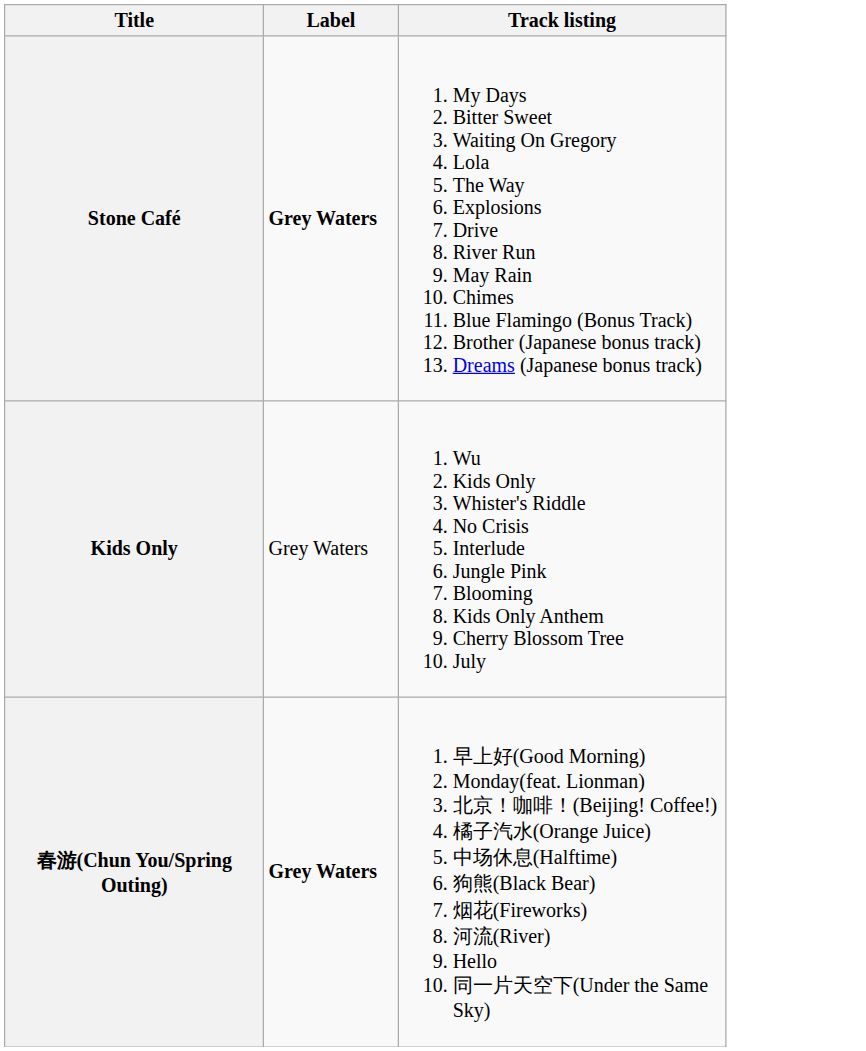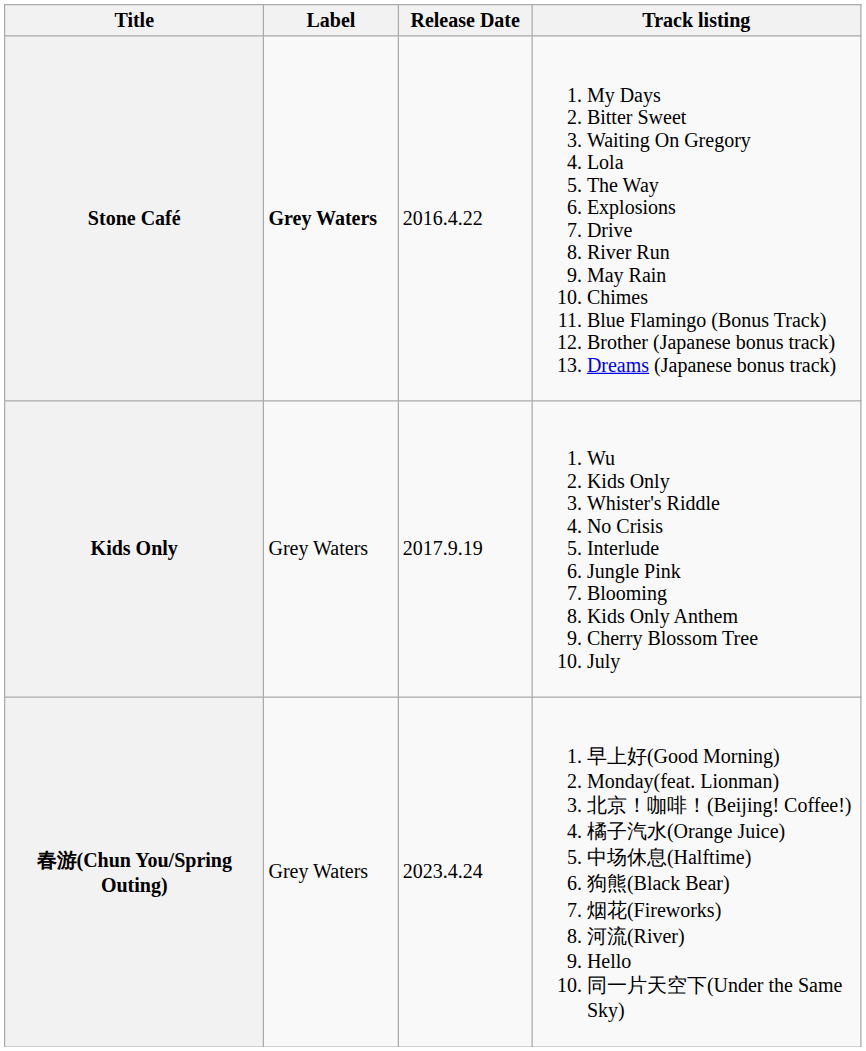+ column: (465, 20)
(323, 871) bold -> (318, 871) normal
